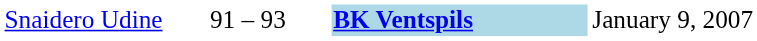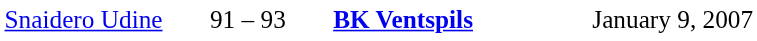(403, 19) lightblue background -> (403, 19) no background
